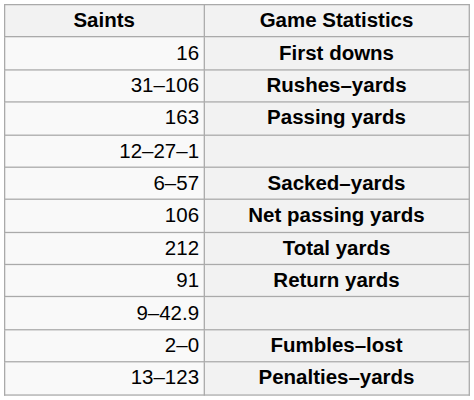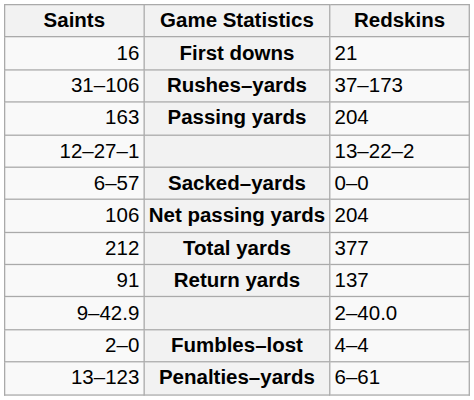+ column: (400, 20)
